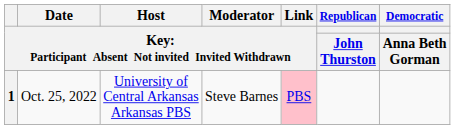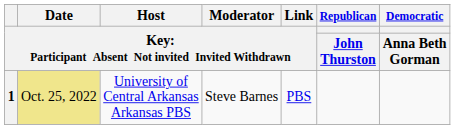(59, 97) no background -> (59, 97) khaki background
(299, 97) pink background -> (299, 97) no background
